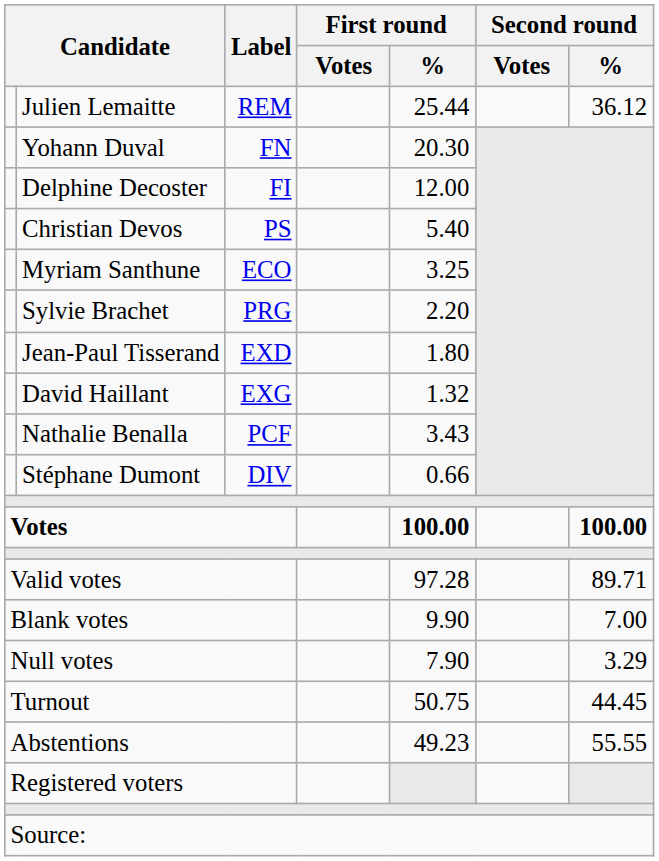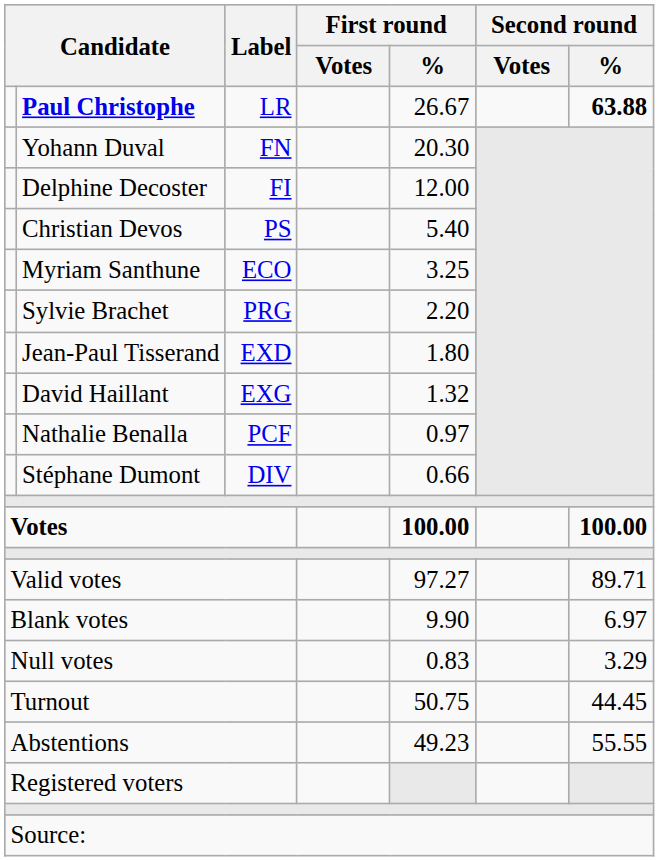+ row: (108, 106)
- row: (99, 106)
(448, 433) 3.43 -> (448, 433) 0.97
(442, 579) 97.28 -> (442, 579) 97.27
(626, 620) 7.00 -> (626, 620) 6.97
(448, 660) 7.90 -> (448, 660) 0.83
